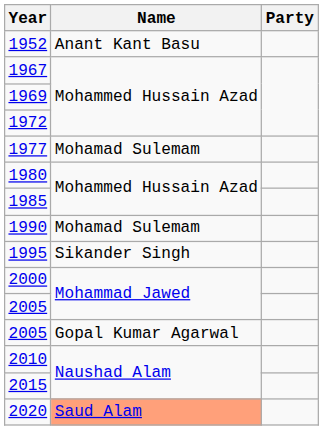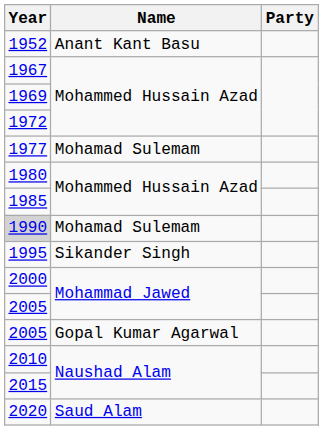(28, 228) no background -> (28, 228) lightgrey background
(98, 412) lightsalmon background -> (98, 412) no background
